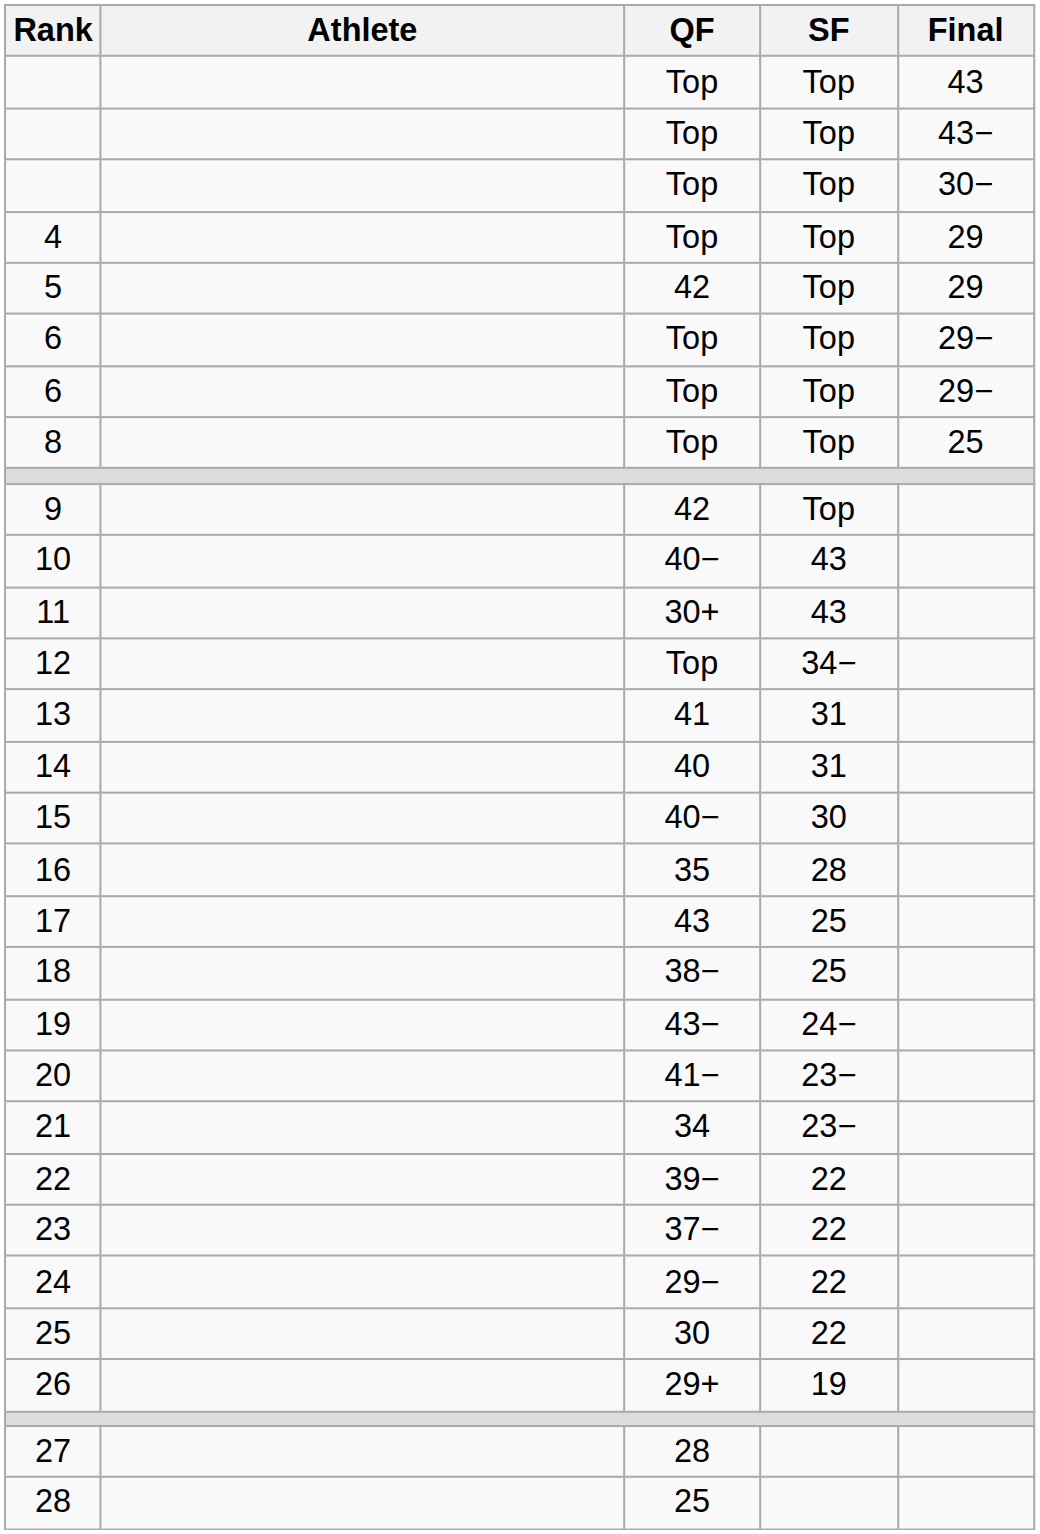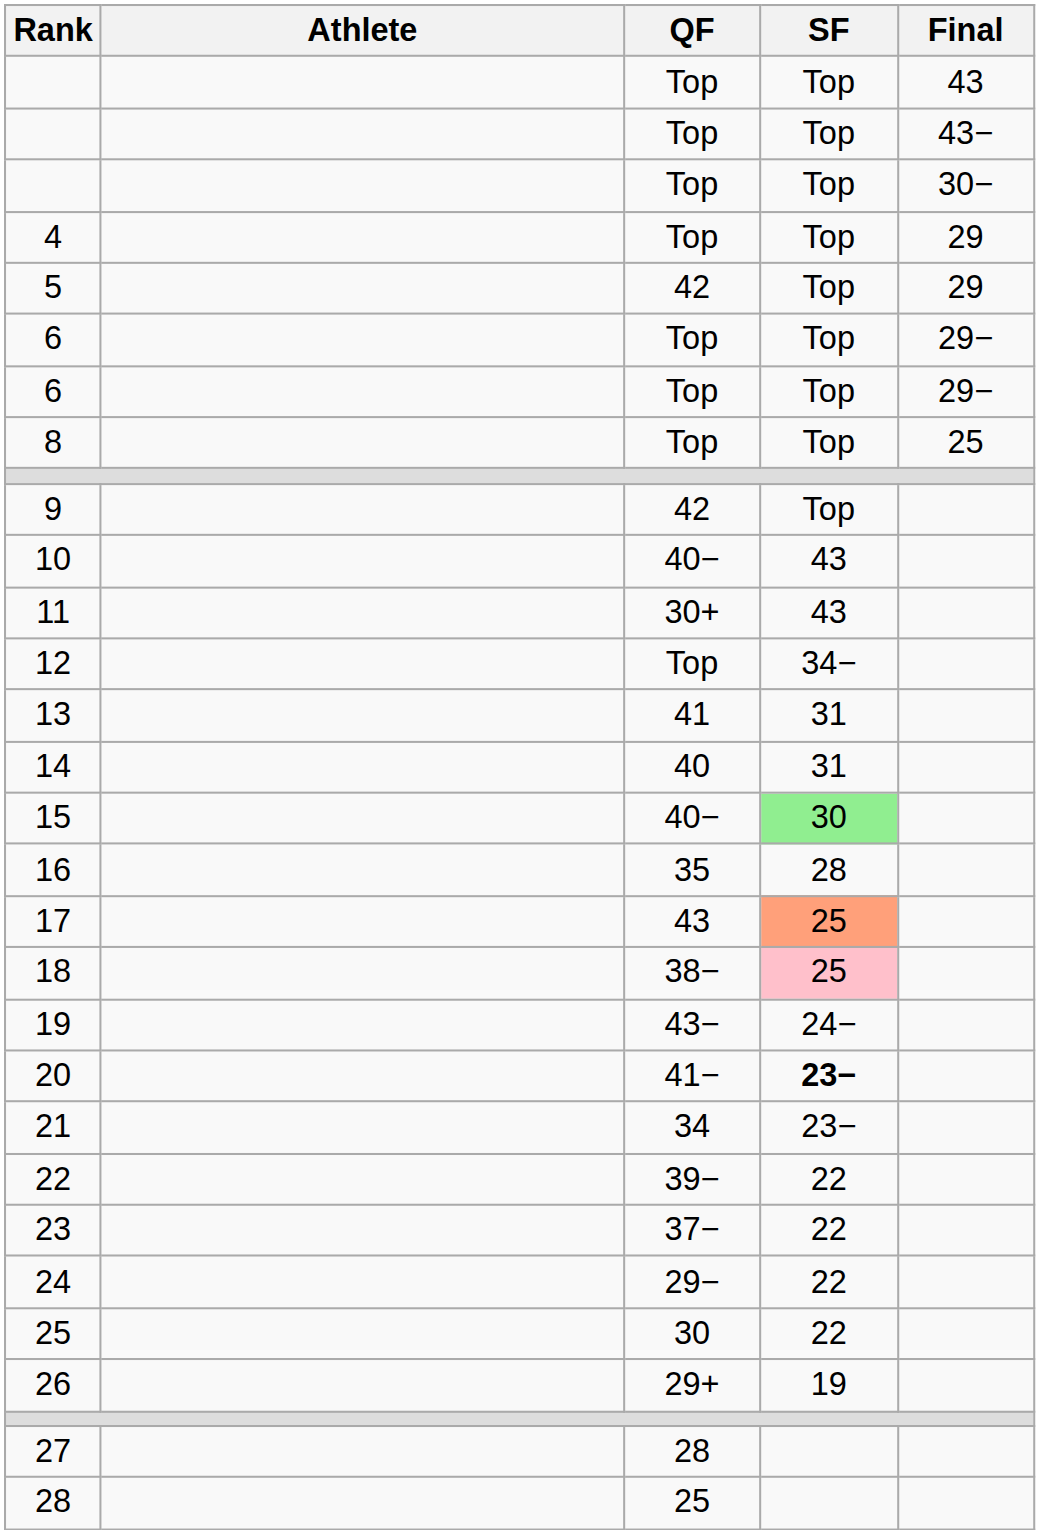(829, 817) no background -> (829, 817) lightgreen background
(829, 920) no background -> (829, 920) lightsalmon background
(829, 972) no background -> (829, 972) pink background
(829, 1075) normal -> (829, 1075) bold
